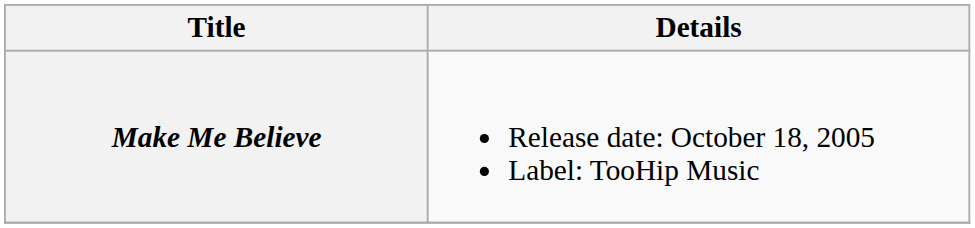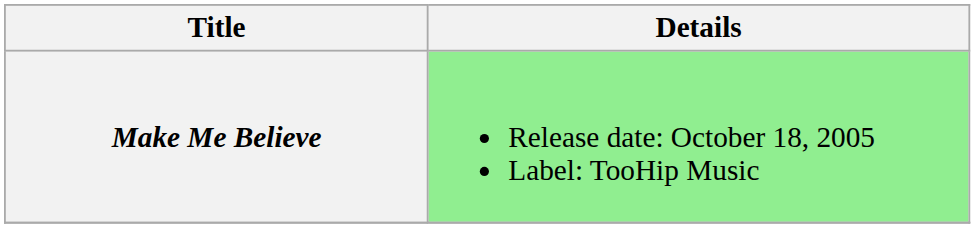(699, 153) no background -> (699, 153) lightgreen background
